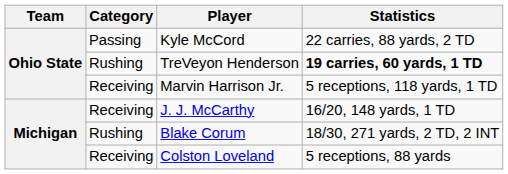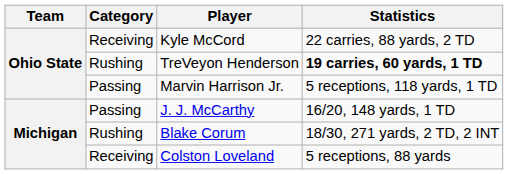(115, 40) Passing -> (121, 40) Receiving
(121, 86) Receiving -> (115, 86) Passing
(121, 110) Receiving -> (115, 110) Passing
